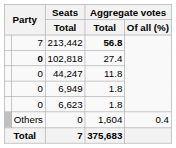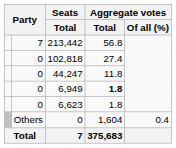(113, 43) bold -> (113, 43) normal
(40, 58) bold -> (40, 58) normal
(116, 89) normal -> (116, 89) bold
